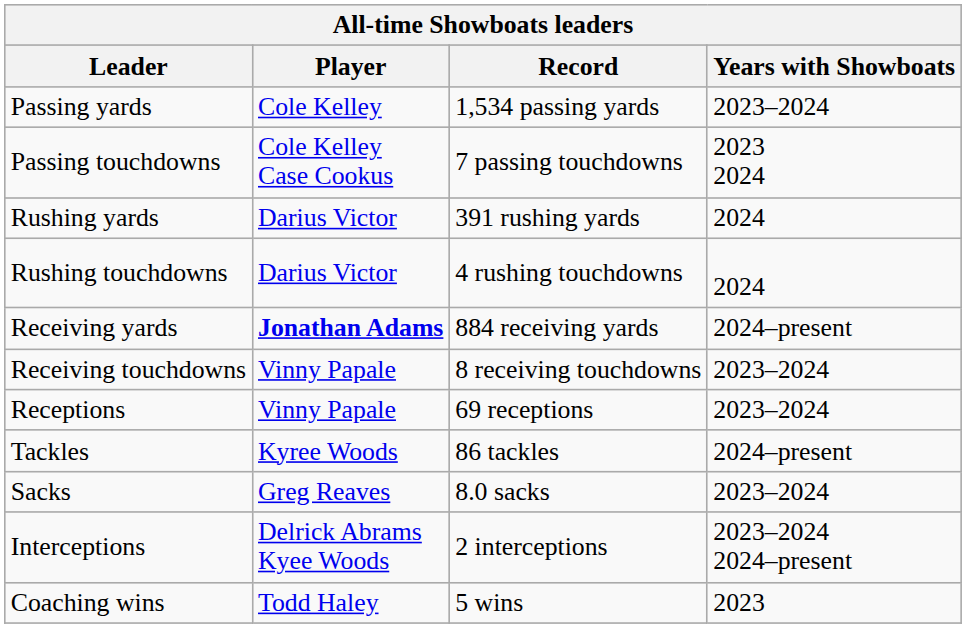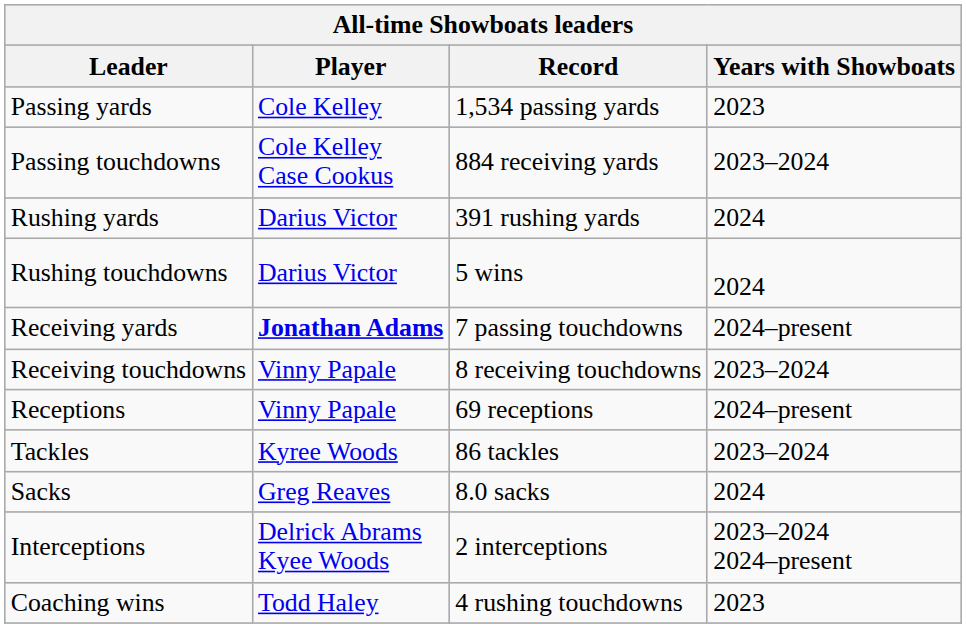(771, 106) 2023–2024 -> (739, 106) 2023
(569, 161) 7 passing touchdowns -> (557, 161) 884 receiving yards
(739, 161) 2023 2024 -> (771, 161) 2023–2024
(569, 272) 4 rushing touchdowns -> (489, 272) 5 wins
(557, 328) 884 receiving yards -> (569, 328) 7 passing touchdowns
(771, 409) 2023–2024 -> (783, 409) 2024–present
(783, 450) 2024–present -> (771, 450) 2023–2024
(771, 491) 2023–2024 -> (739, 491) 2024
(489, 602) 5 wins -> (569, 602) 4 rushing touchdowns
